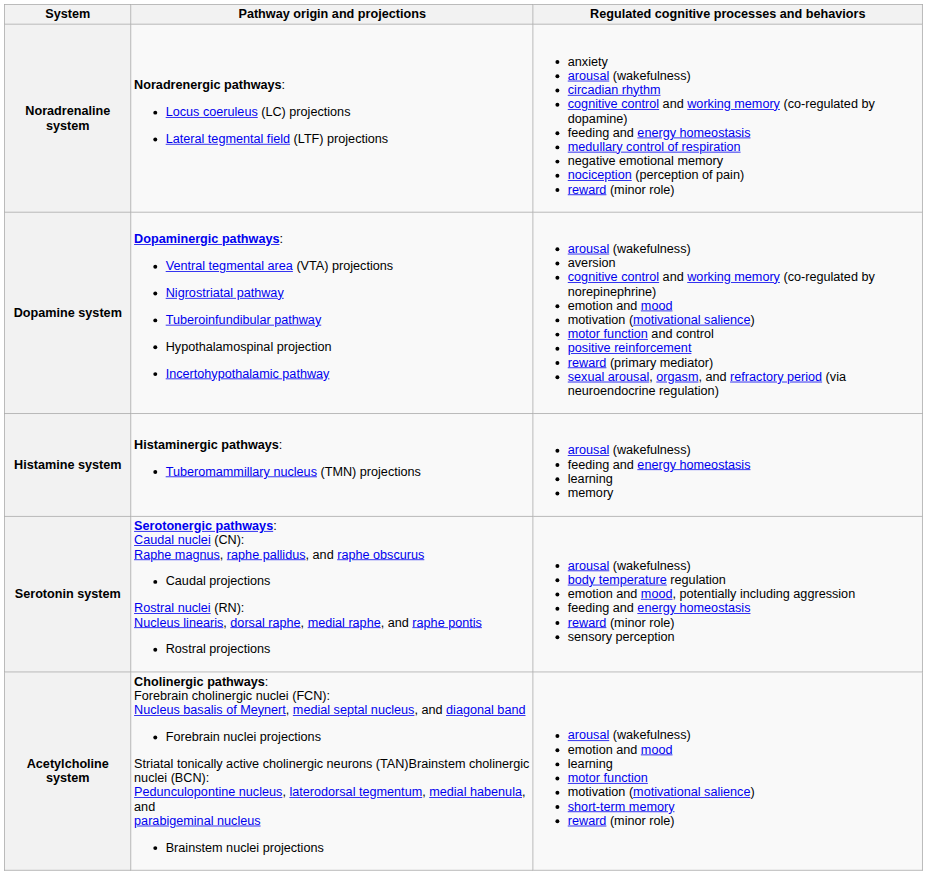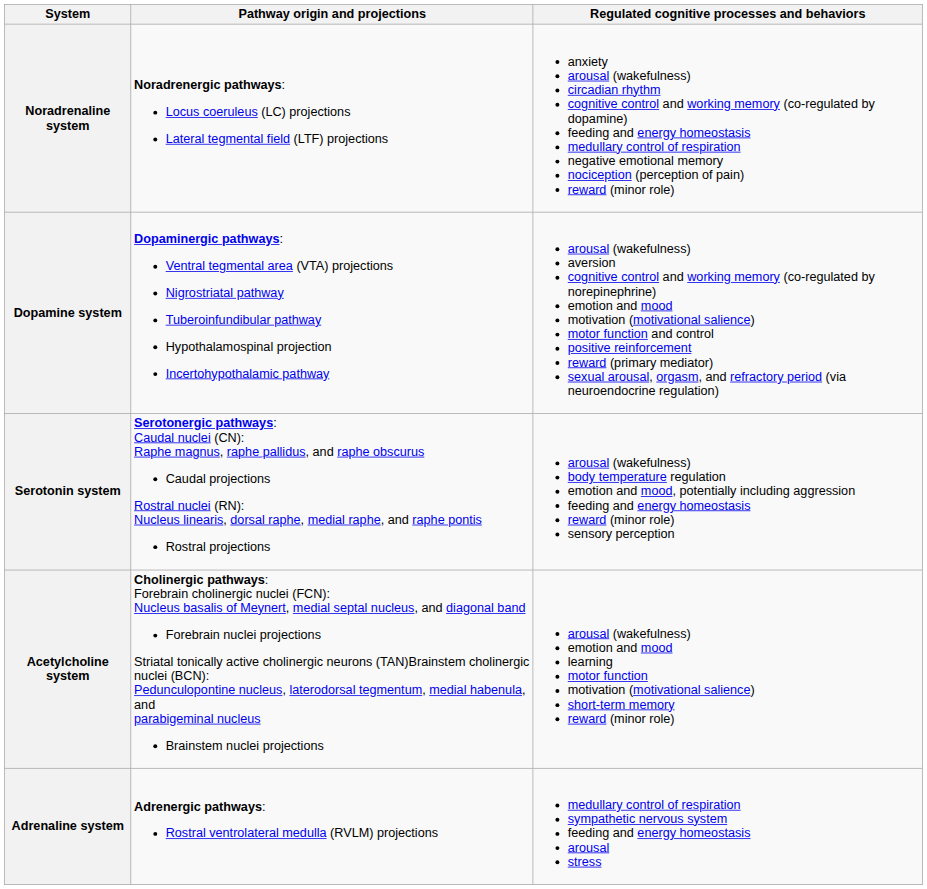- row: (68, 464)
+ row: (68, 826)
